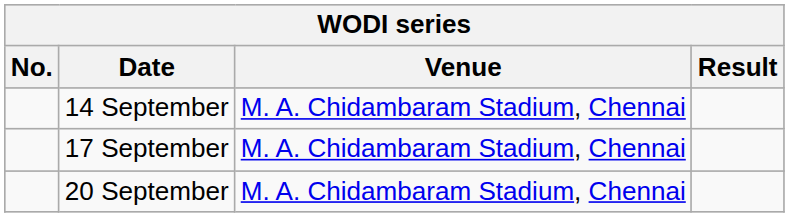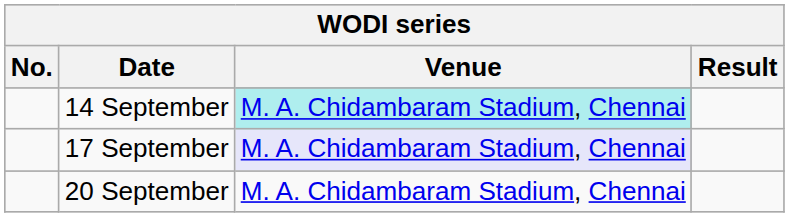(463, 107) no background -> (463, 107) paleturquoise background
(463, 149) no background -> (463, 149) lavender background
